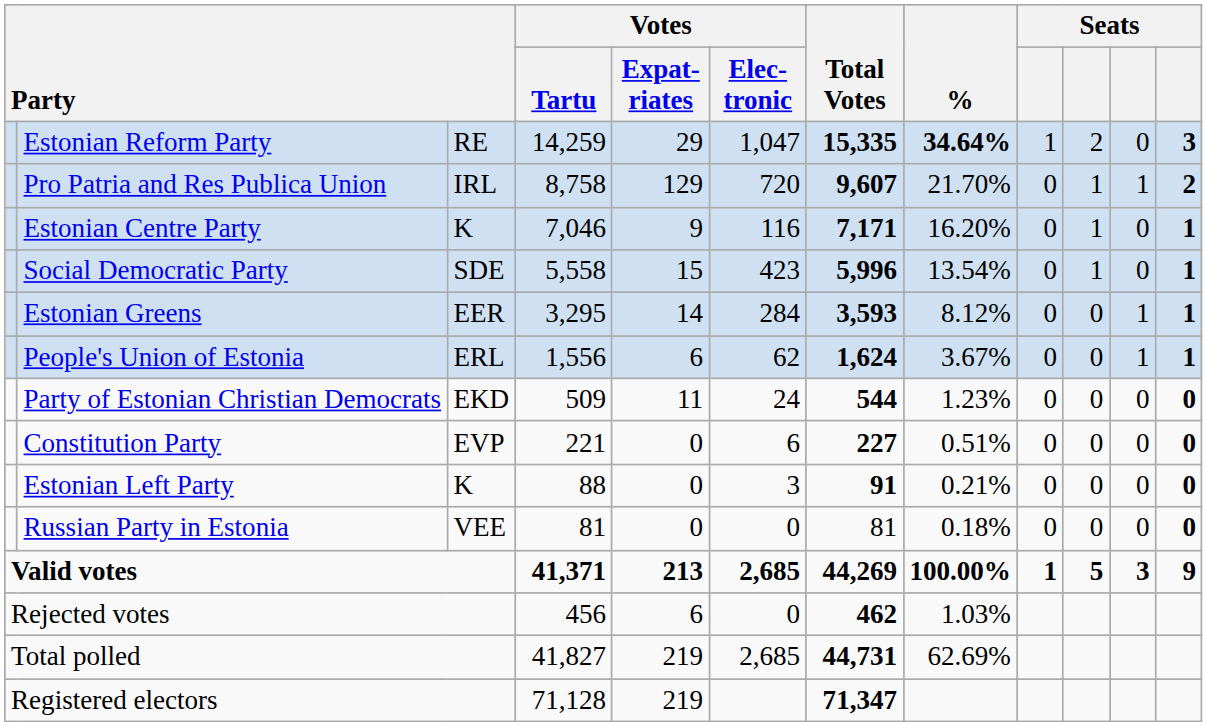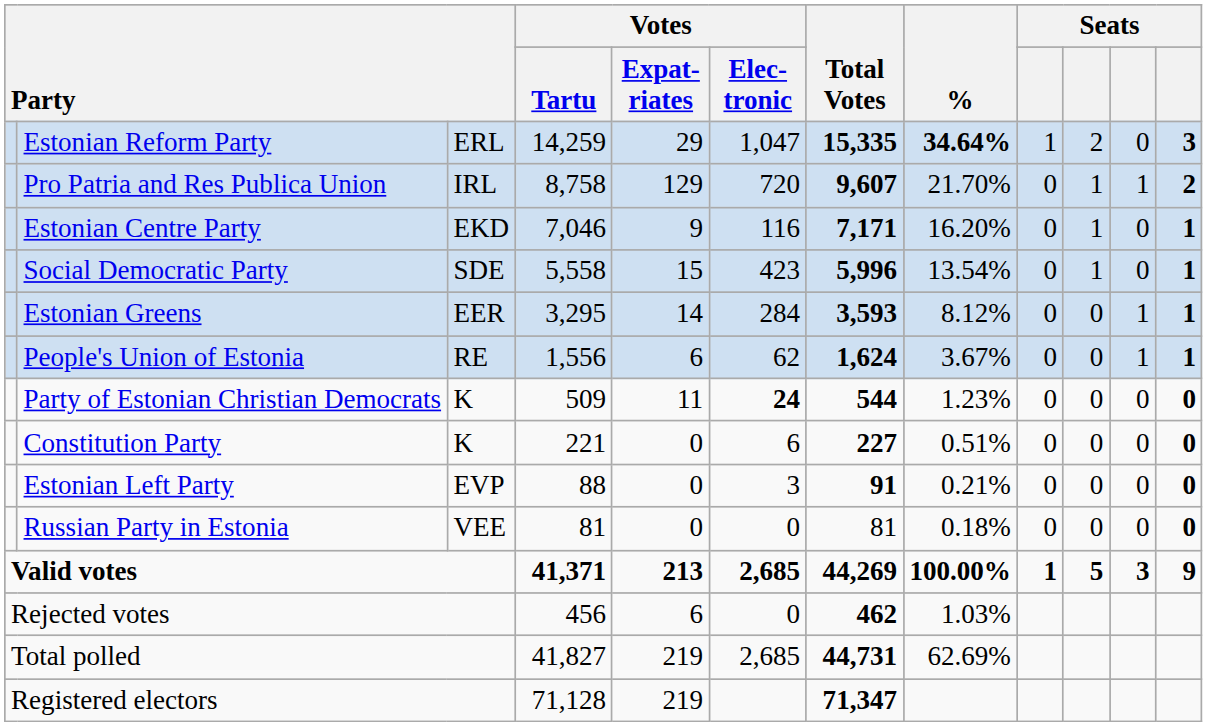(471, 142) RE -> (479, 142) ERL
(463, 227) K -> (481, 227) EKD
(479, 356) ERL -> (471, 356) RE
(481, 399) EKD -> (463, 399) K
(786, 399) normal -> (786, 399) bold
(479, 442) EVP -> (463, 442) K
(463, 485) K -> (479, 485) EVP
